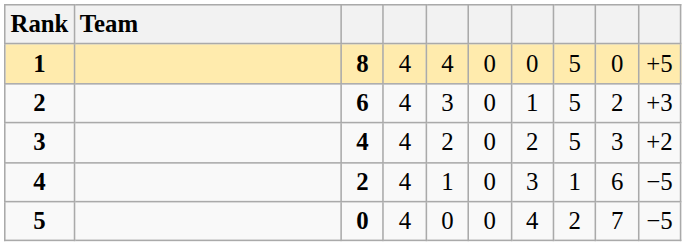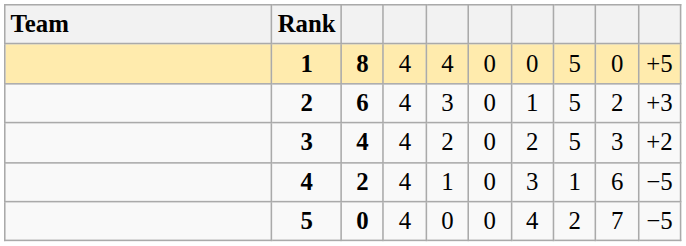columns swapped: (39, 24) <-> (109, 24)
